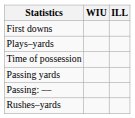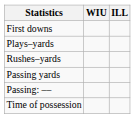rows swapped: (34, 105) <-> (44, 59)
